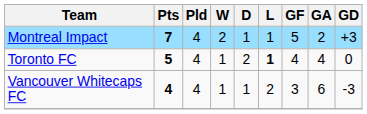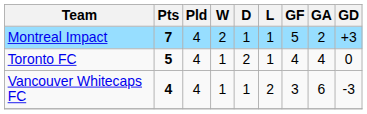(270, 59) bold -> (270, 59) normal
